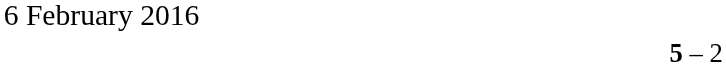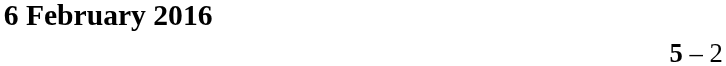(102, 15) normal -> (108, 15) bold
